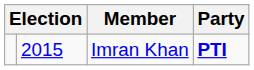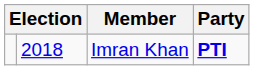(42, 49) 2015 -> (42, 49) 2018
